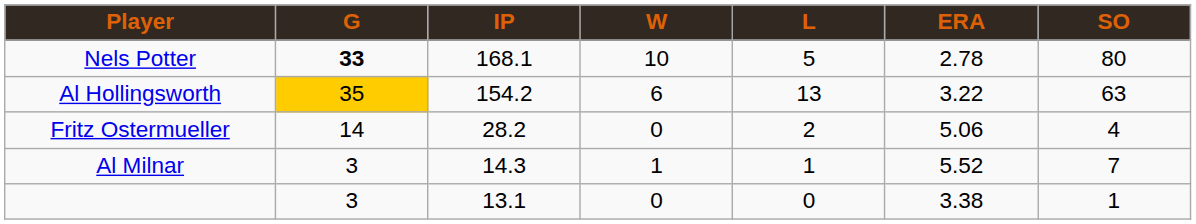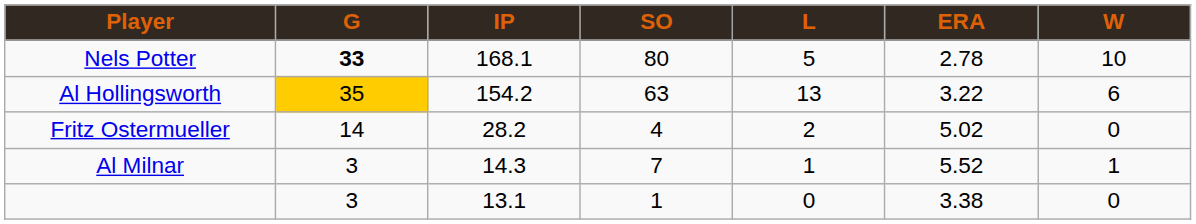columns swapped: (657, 22) <-> (1114, 22)
(961, 129) 5.06 -> (961, 129) 5.02
